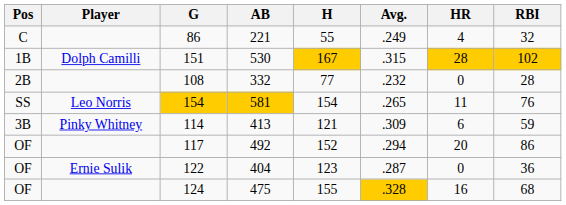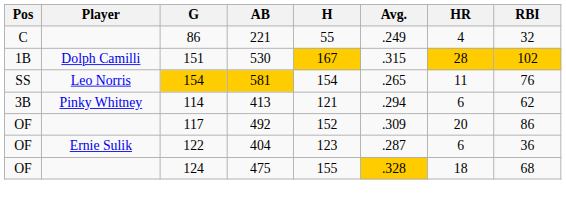- row: (194, 80)
(394, 124) .309 -> (394, 102) .294
(527, 124) 59 -> (527, 102) 62
(394, 146) .294 -> (394, 124) .309
(461, 168) 0 -> (461, 146) 6
(461, 189) 16 -> (461, 168) 18
